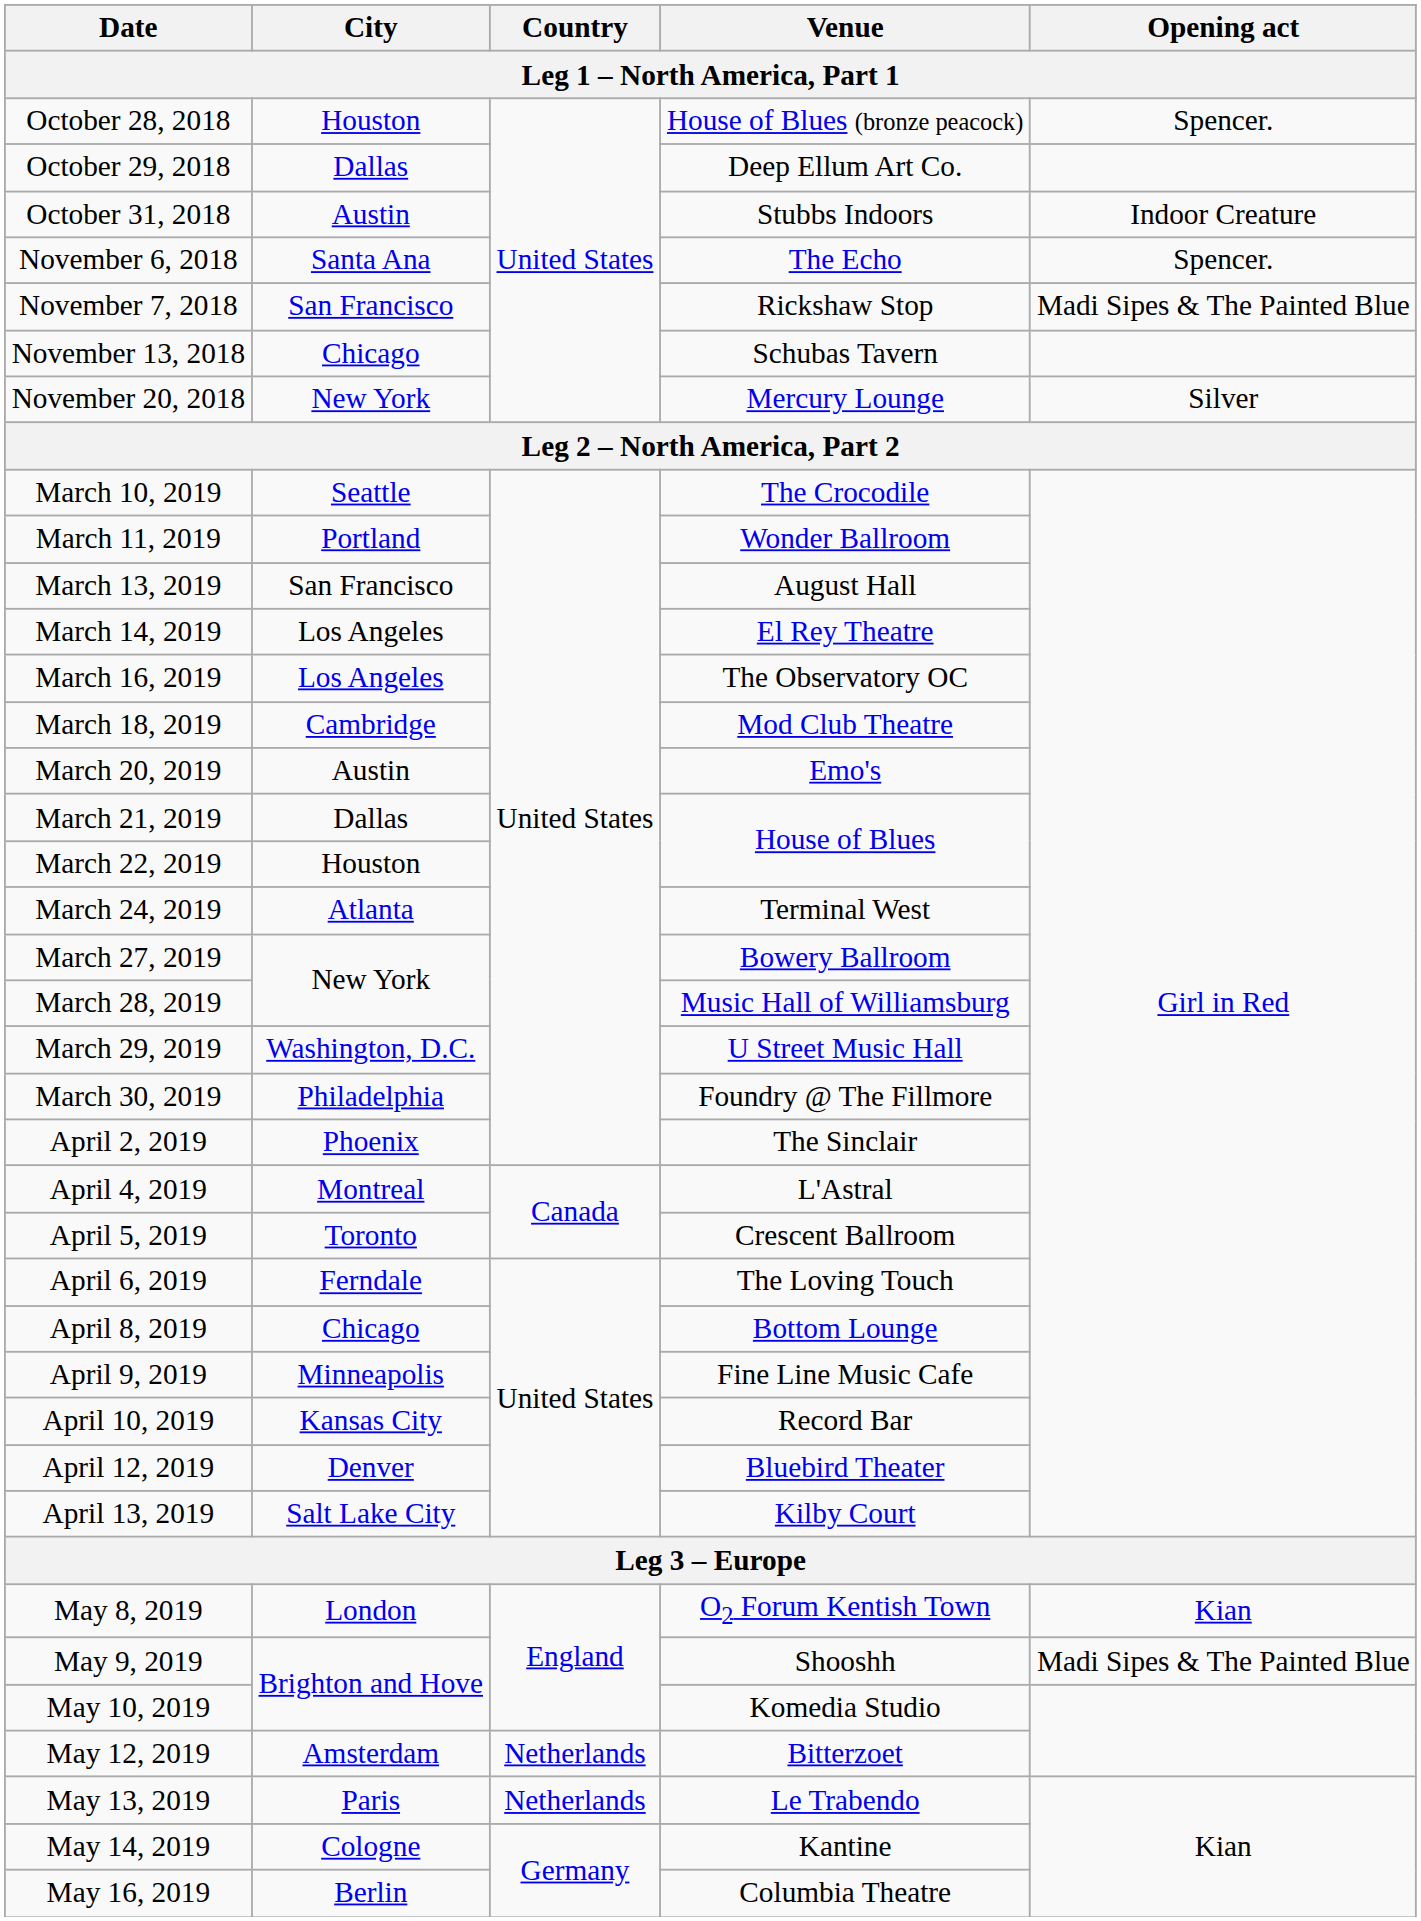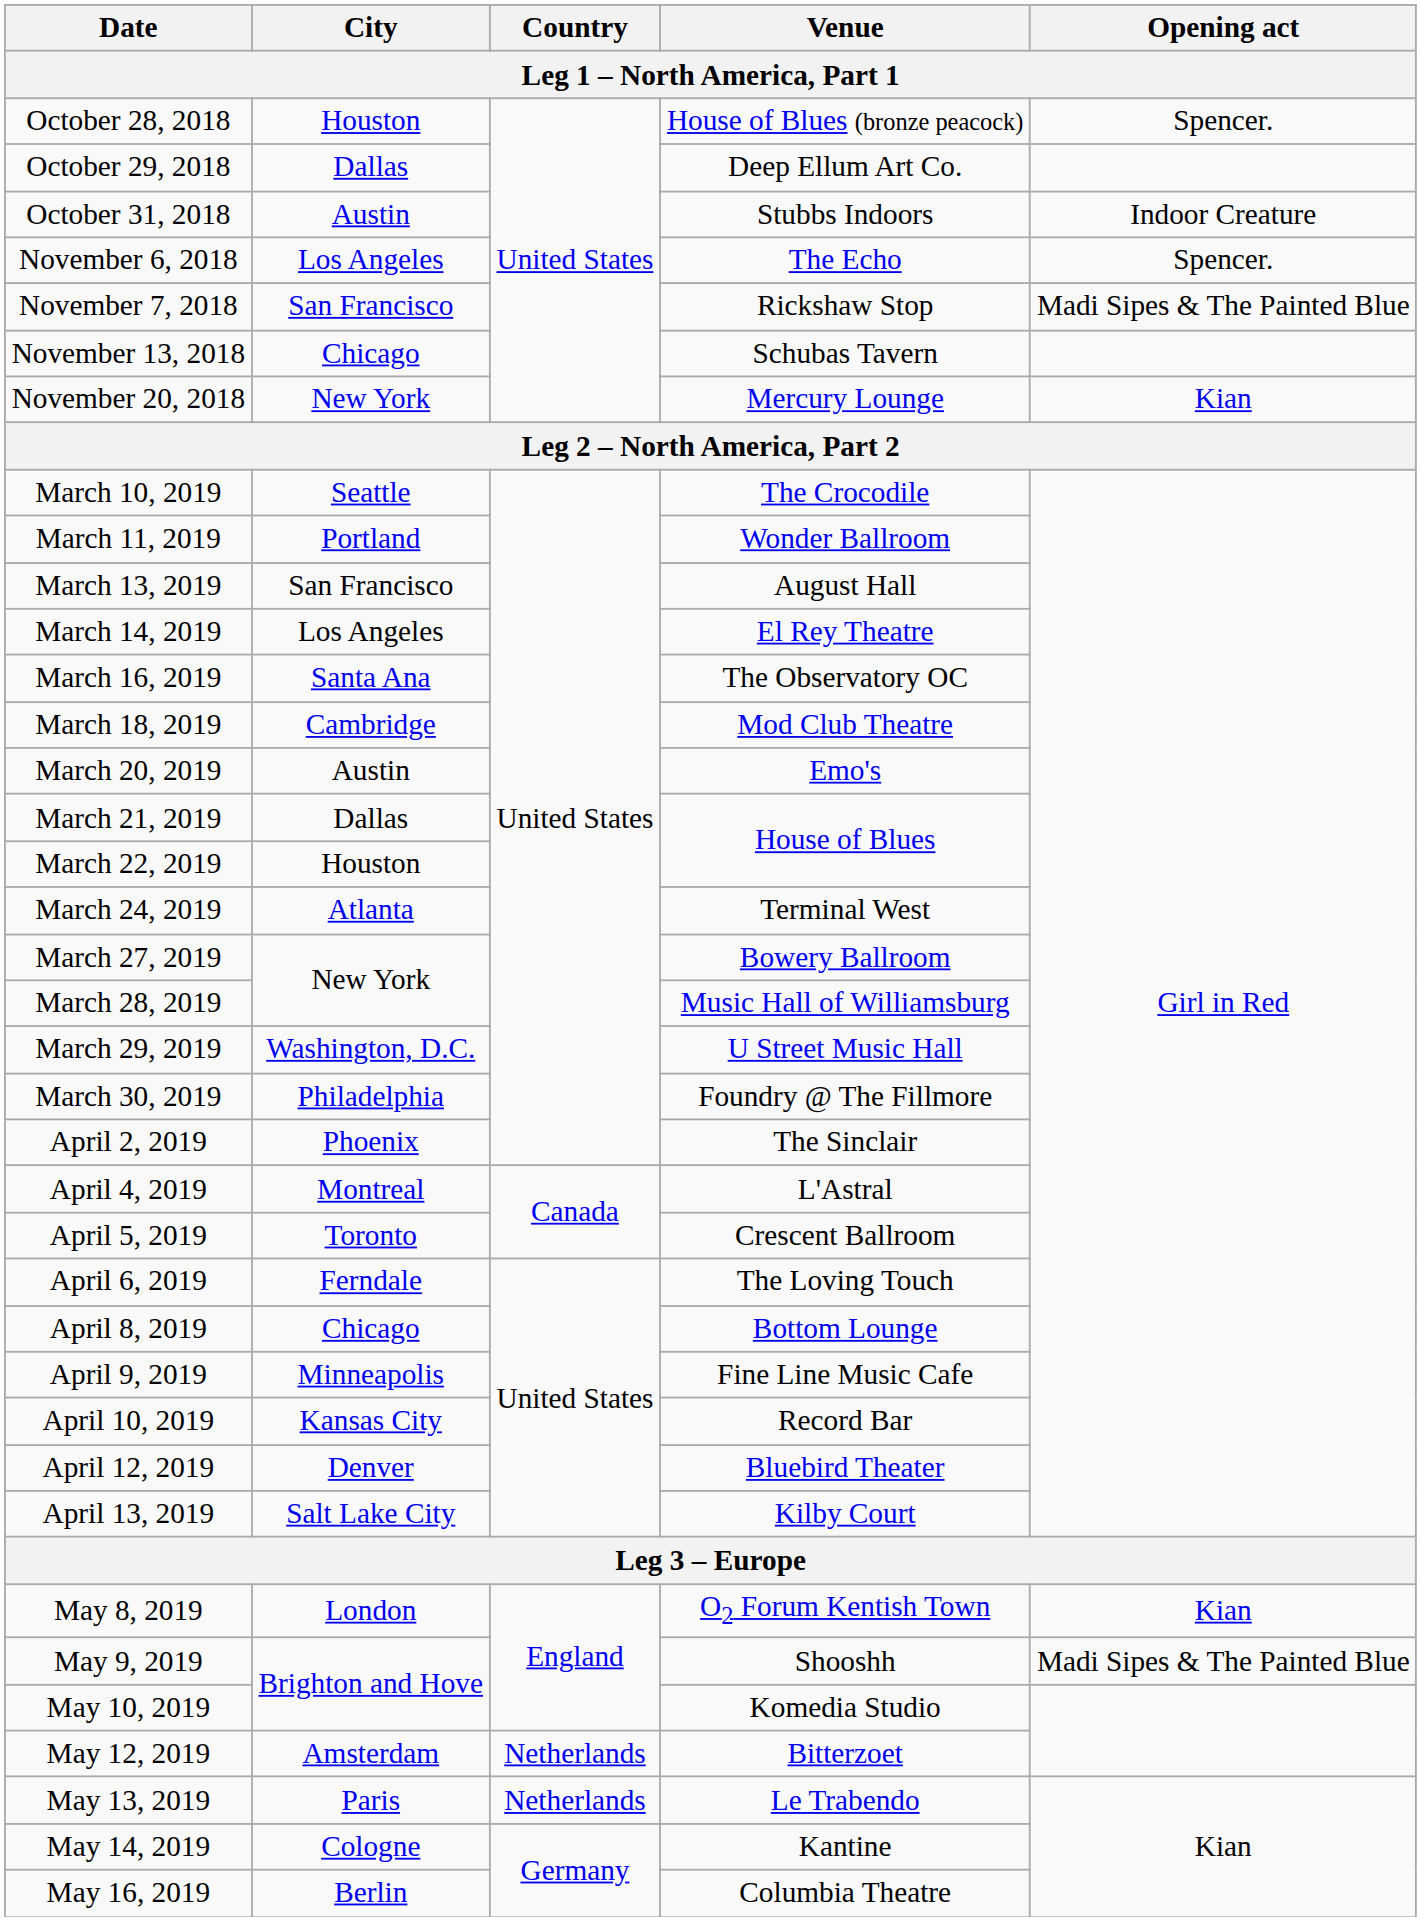(371, 259) Santa Ana -> (371, 259) Los Angeles
(1223, 399) Silver -> (1223, 399) Kian
(371, 677) Los Angeles -> (371, 677) Santa Ana
